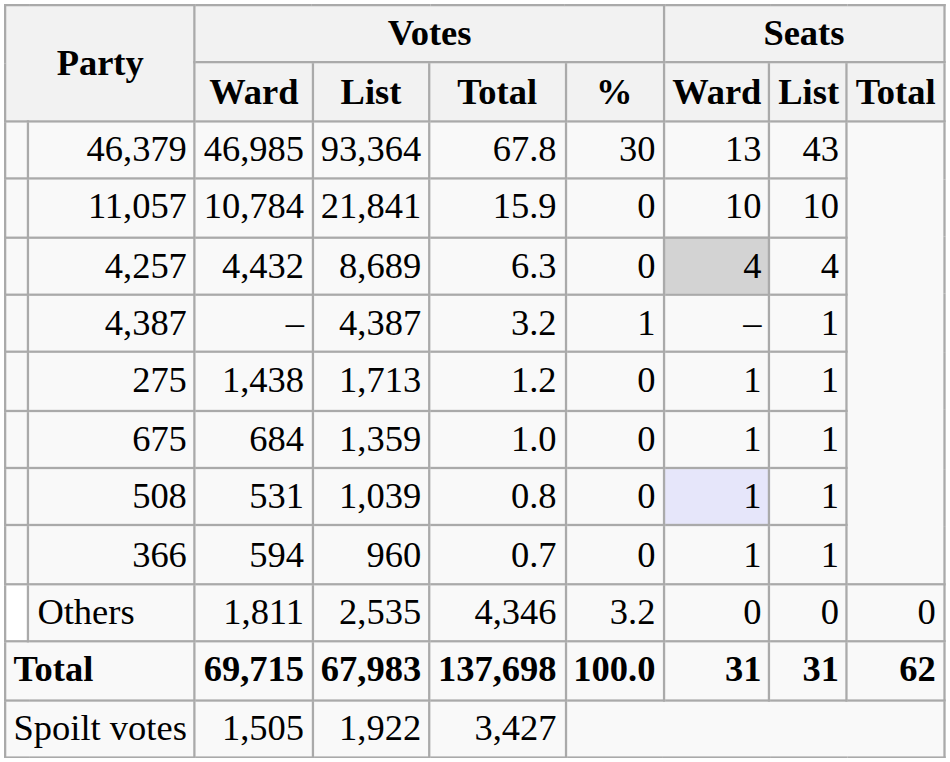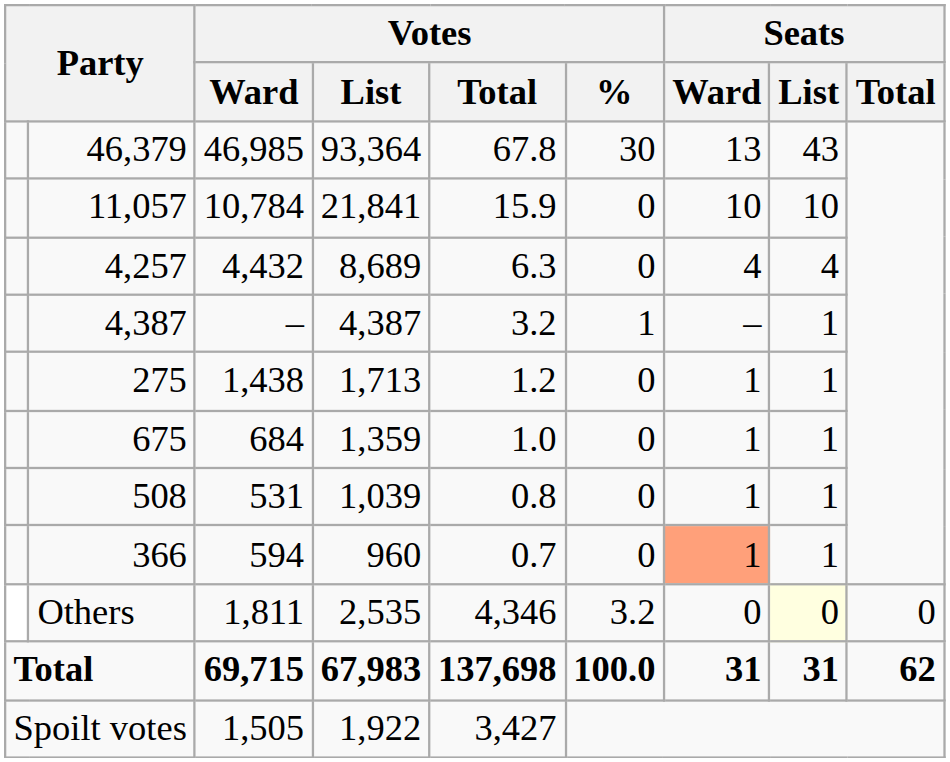(752, 264) lightgrey background -> (752, 264) no background
(752, 496) lavender background -> (752, 496) no background
(752, 554) no background -> (752, 554) lightsalmon background
(830, 611) no background -> (830, 611) lightyellow background
